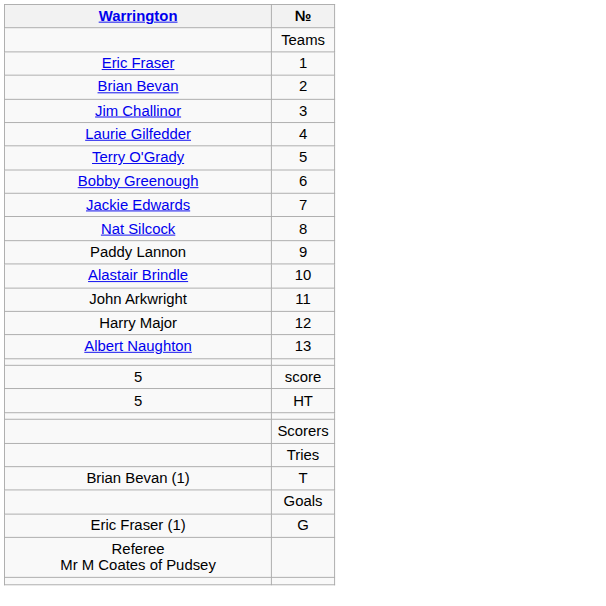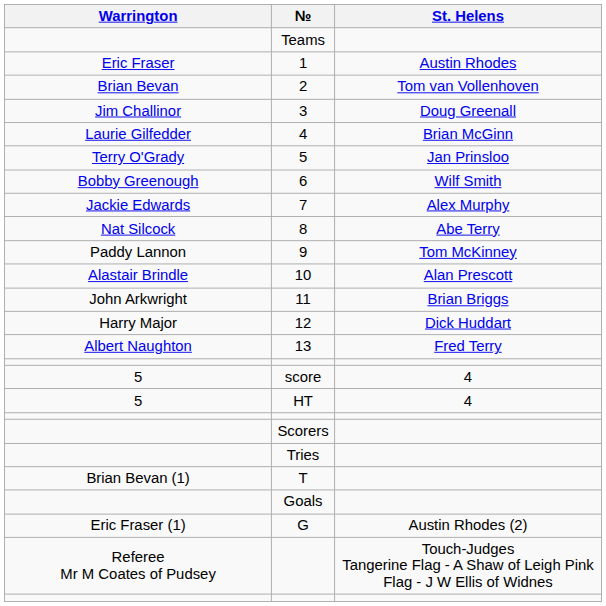+ column: (468, 16)
